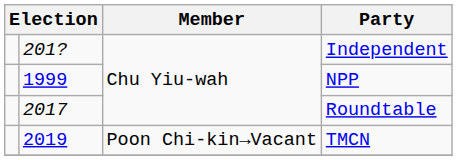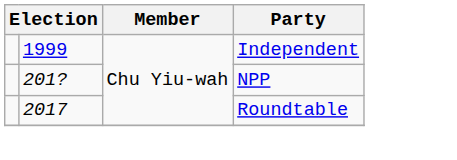(45, 50) 201? -> (45, 50) 1999
(45, 80) 1999 -> (45, 80) 201?
- row: (348, 140)
